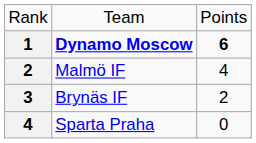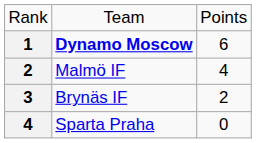(224, 44) bold -> (224, 44) normal
